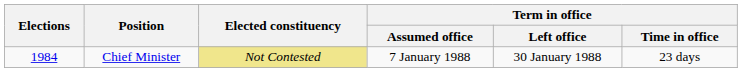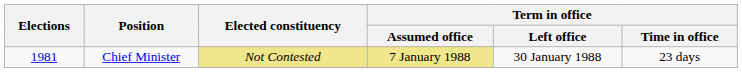(44, 57) 1984 -> (44, 57) 1981
(430, 57) no background -> (430, 57) khaki background
